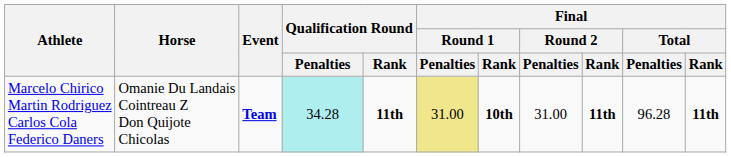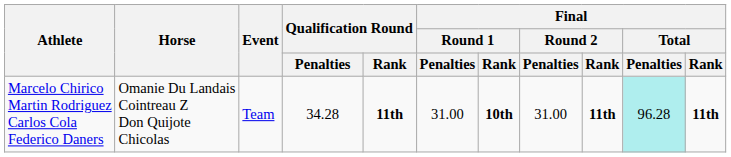(259, 114) bold -> (258, 114) normal
(323, 114) paleturquoise background -> (323, 114) no background
(447, 114) khaki background -> (447, 114) no background
(654, 114) no background -> (654, 114) paleturquoise background
